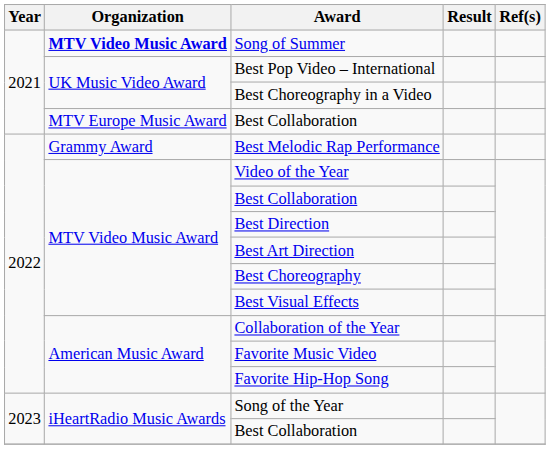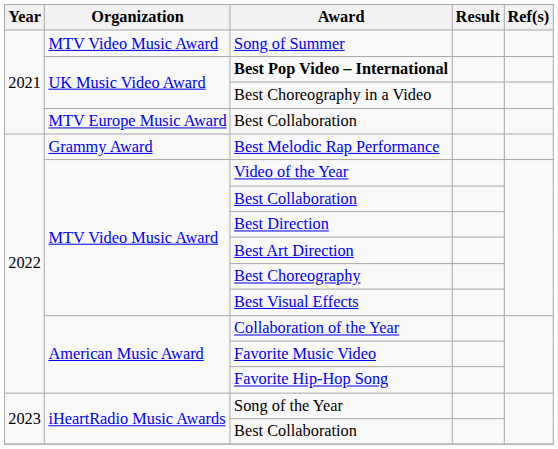(138, 43) bold -> (133, 43) normal
(335, 69) normal -> (341, 69) bold
